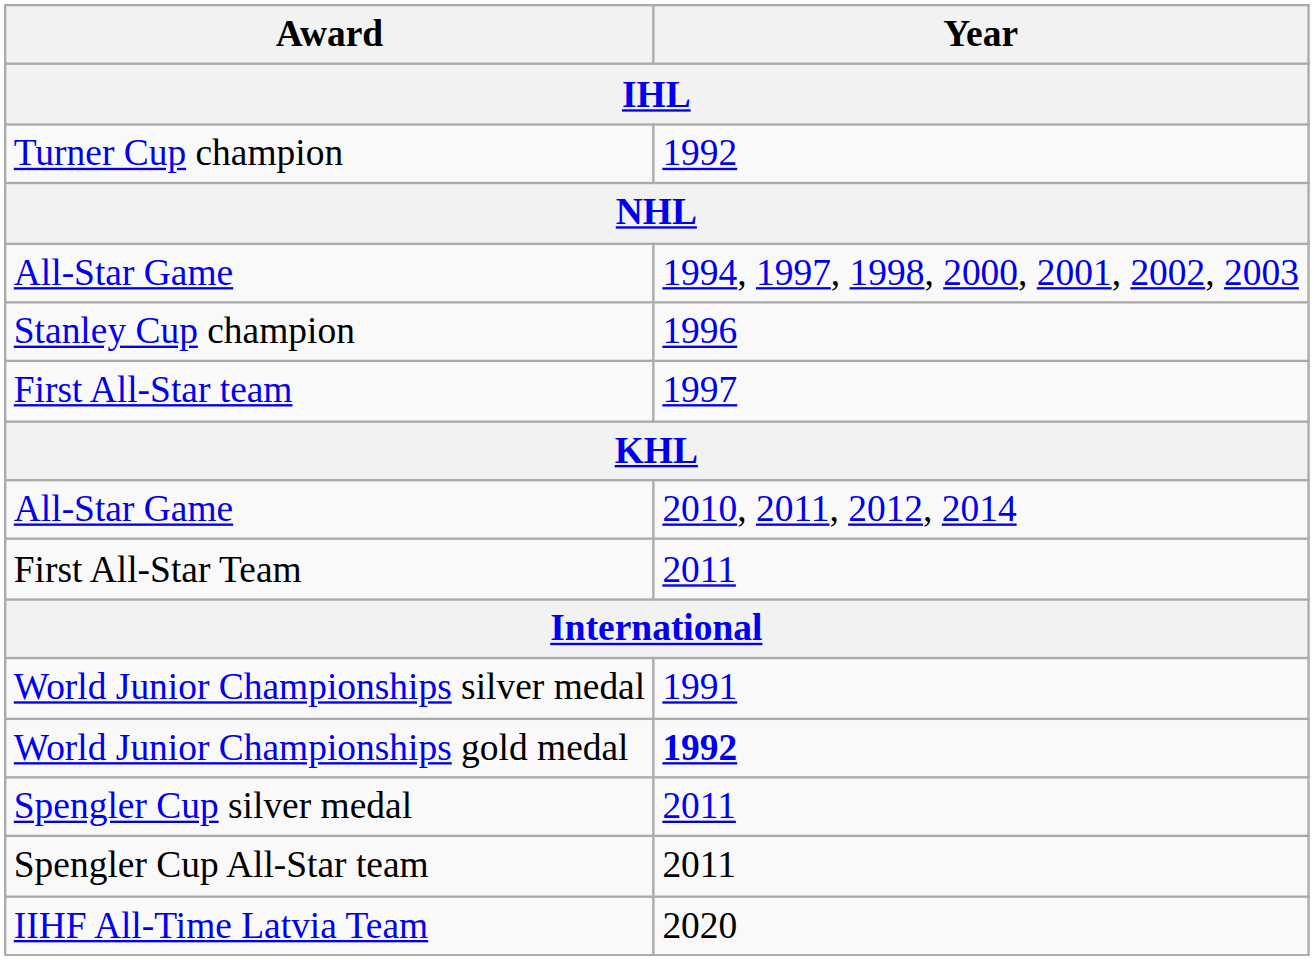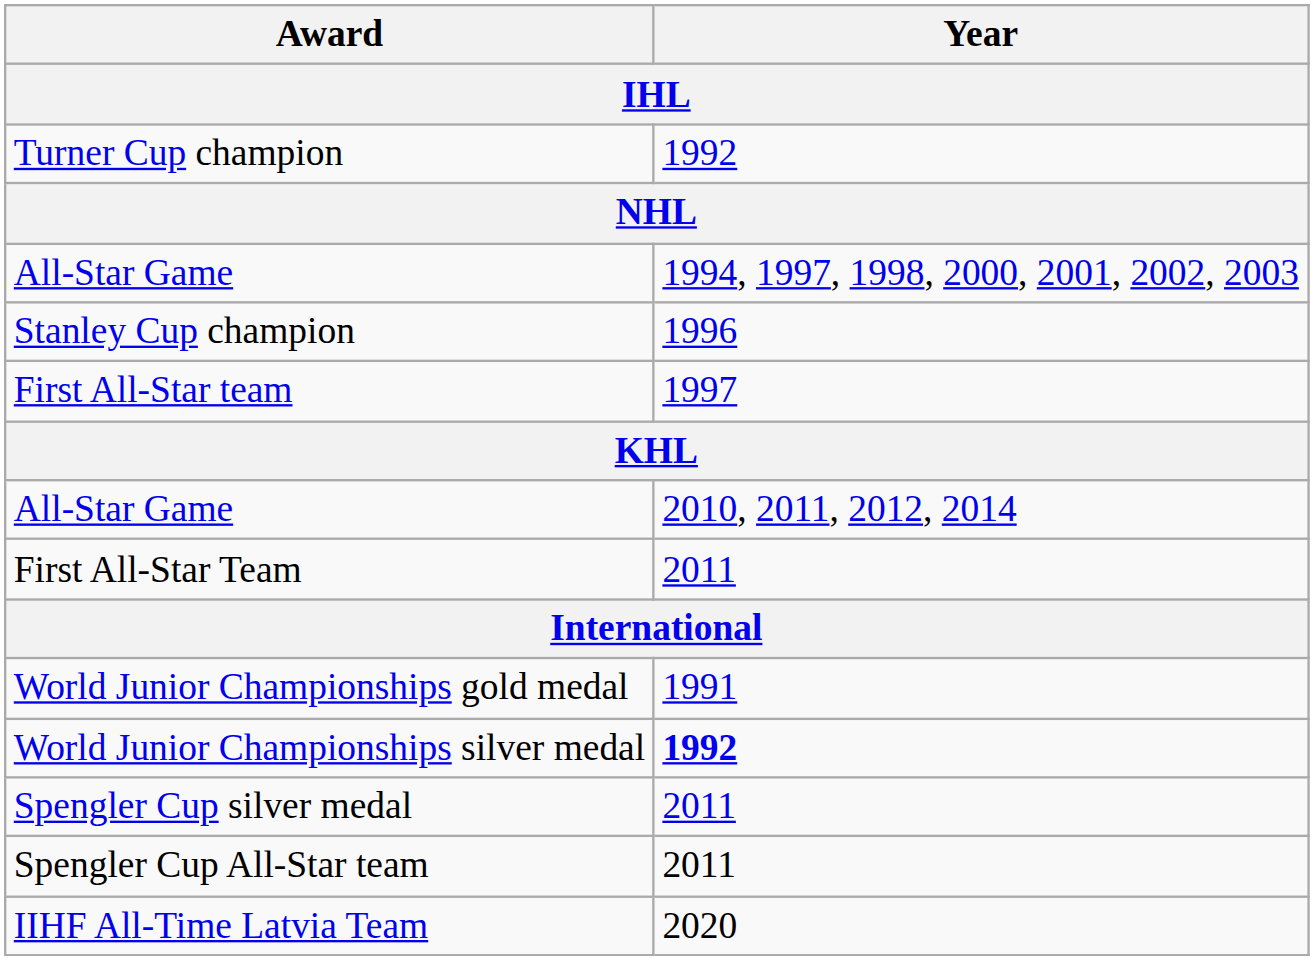(329, 687) World Junior Championships silver medal -> (321, 687) World Junior Championships gold medal
(321, 746) World Junior Championships gold medal -> (329, 746) World Junior Championships silver medal
